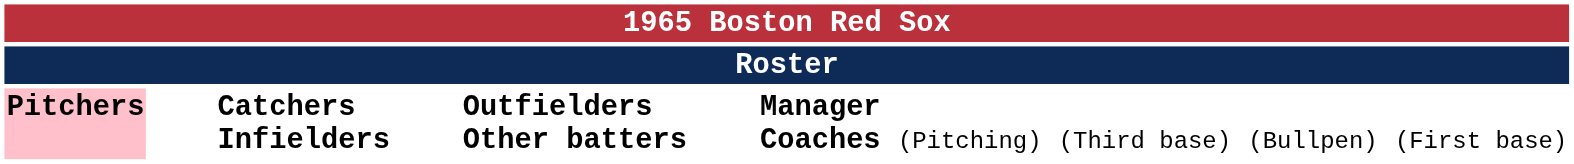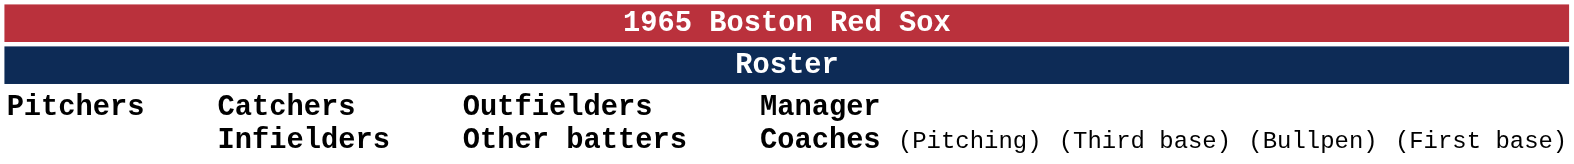(76, 107) pink background -> (76, 107) no background
